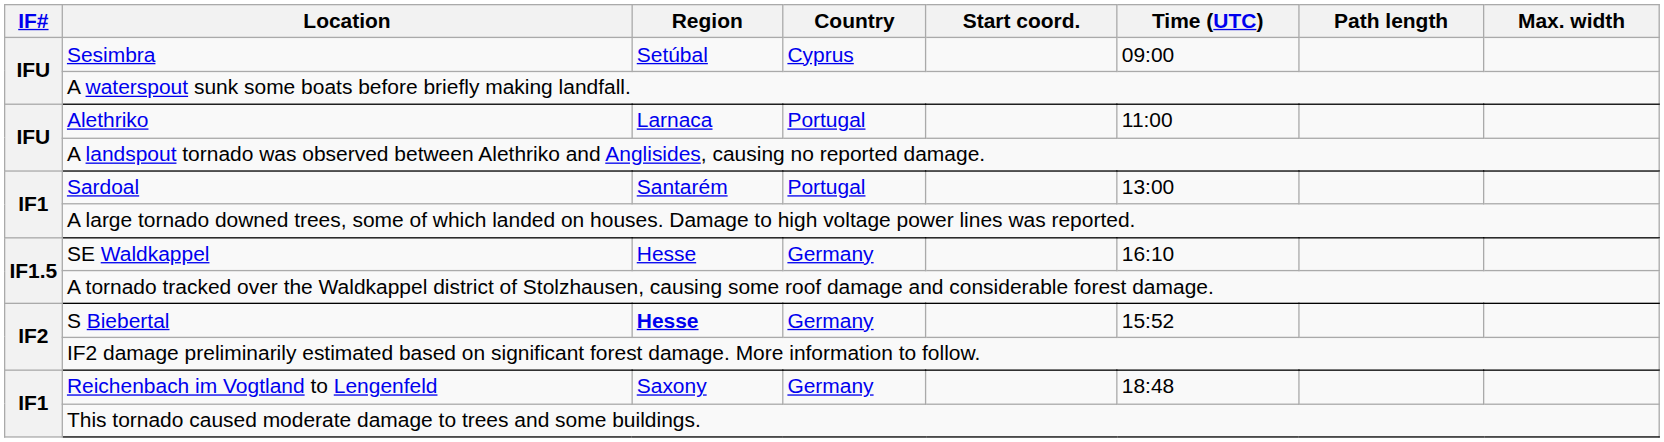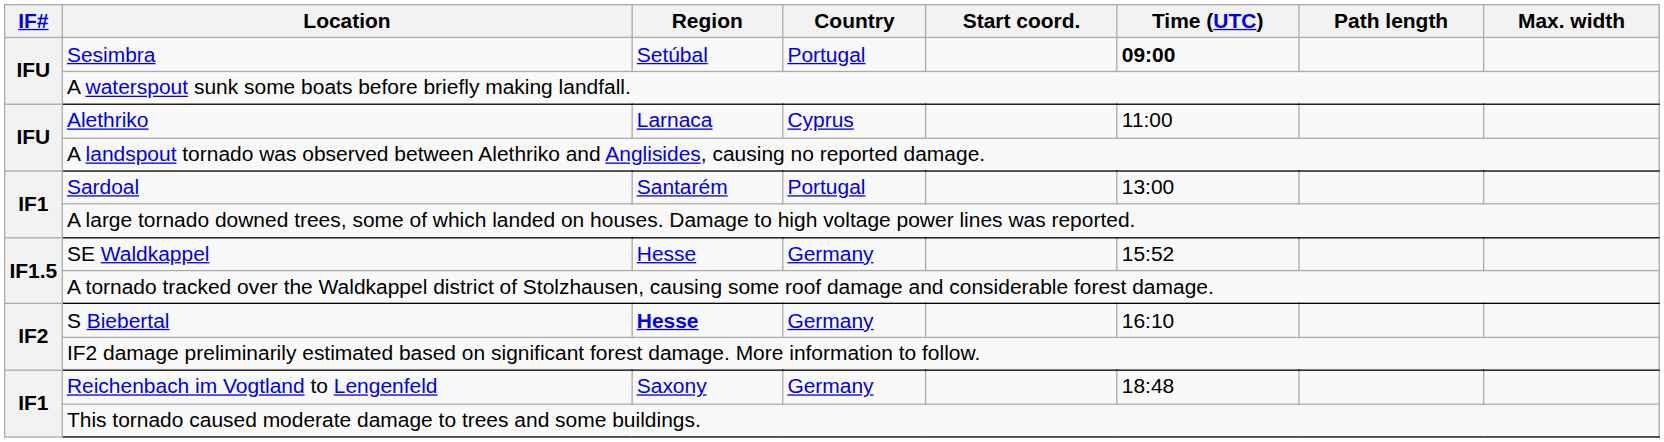(821, 54) Cyprus -> (826, 54) Portugal
(1148, 54) normal -> (1149, 54) bold
(826, 120) Portugal -> (821, 120) Cyprus
(1148, 253) 16:10 -> (1148, 253) 15:52
(1148, 320) 15:52 -> (1148, 320) 16:10
